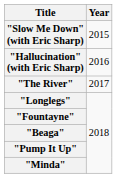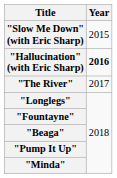(99, 62) normal -> (99, 62) bold
